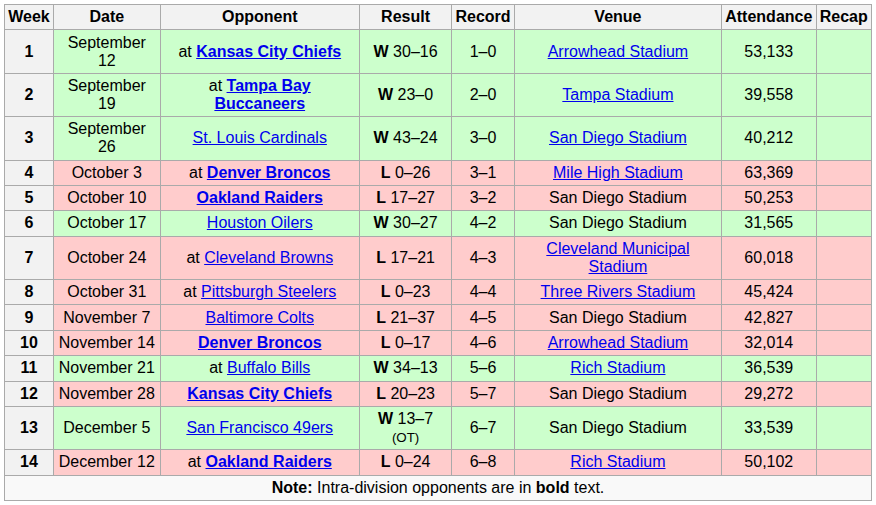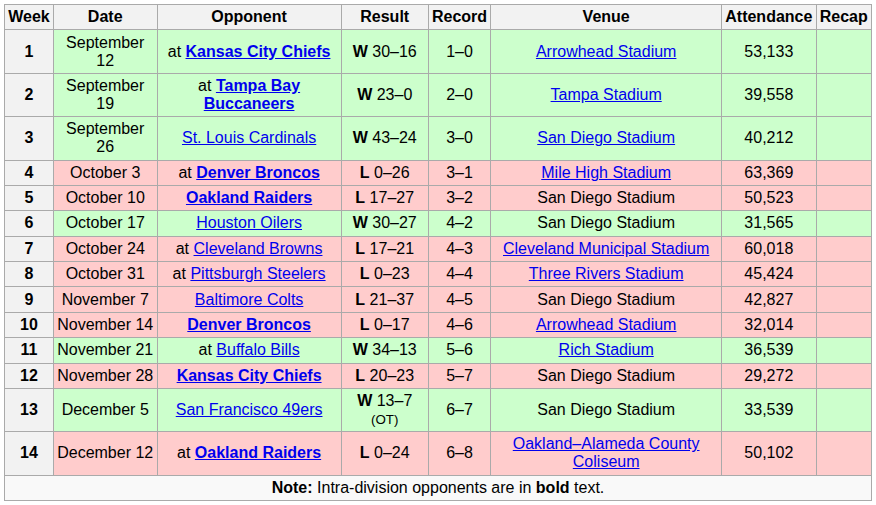(769, 198) 50,253 -> (769, 198) 50,523
(618, 462) Rich Stadium -> (606, 453) Oakland–Alameda County Coliseum
